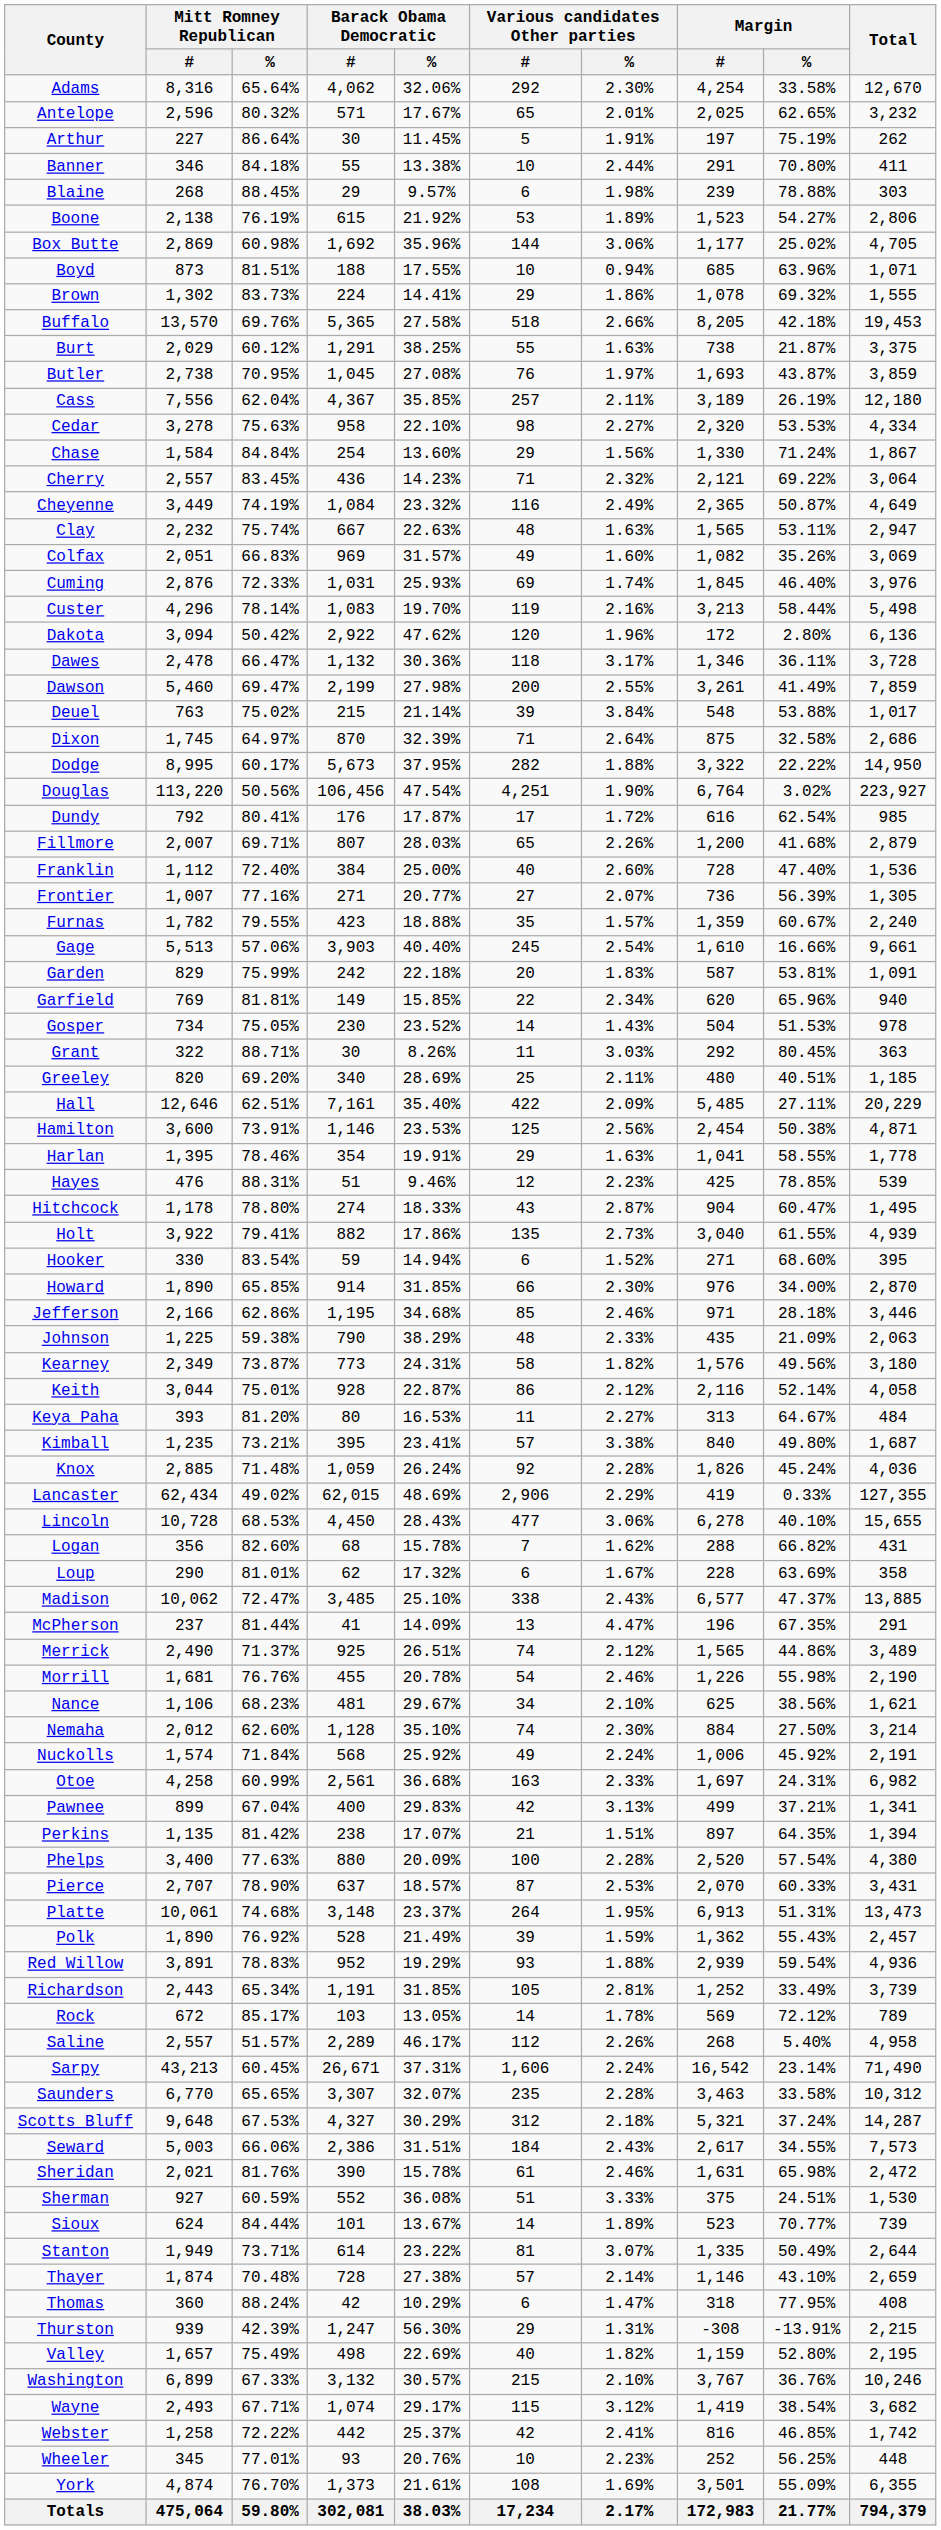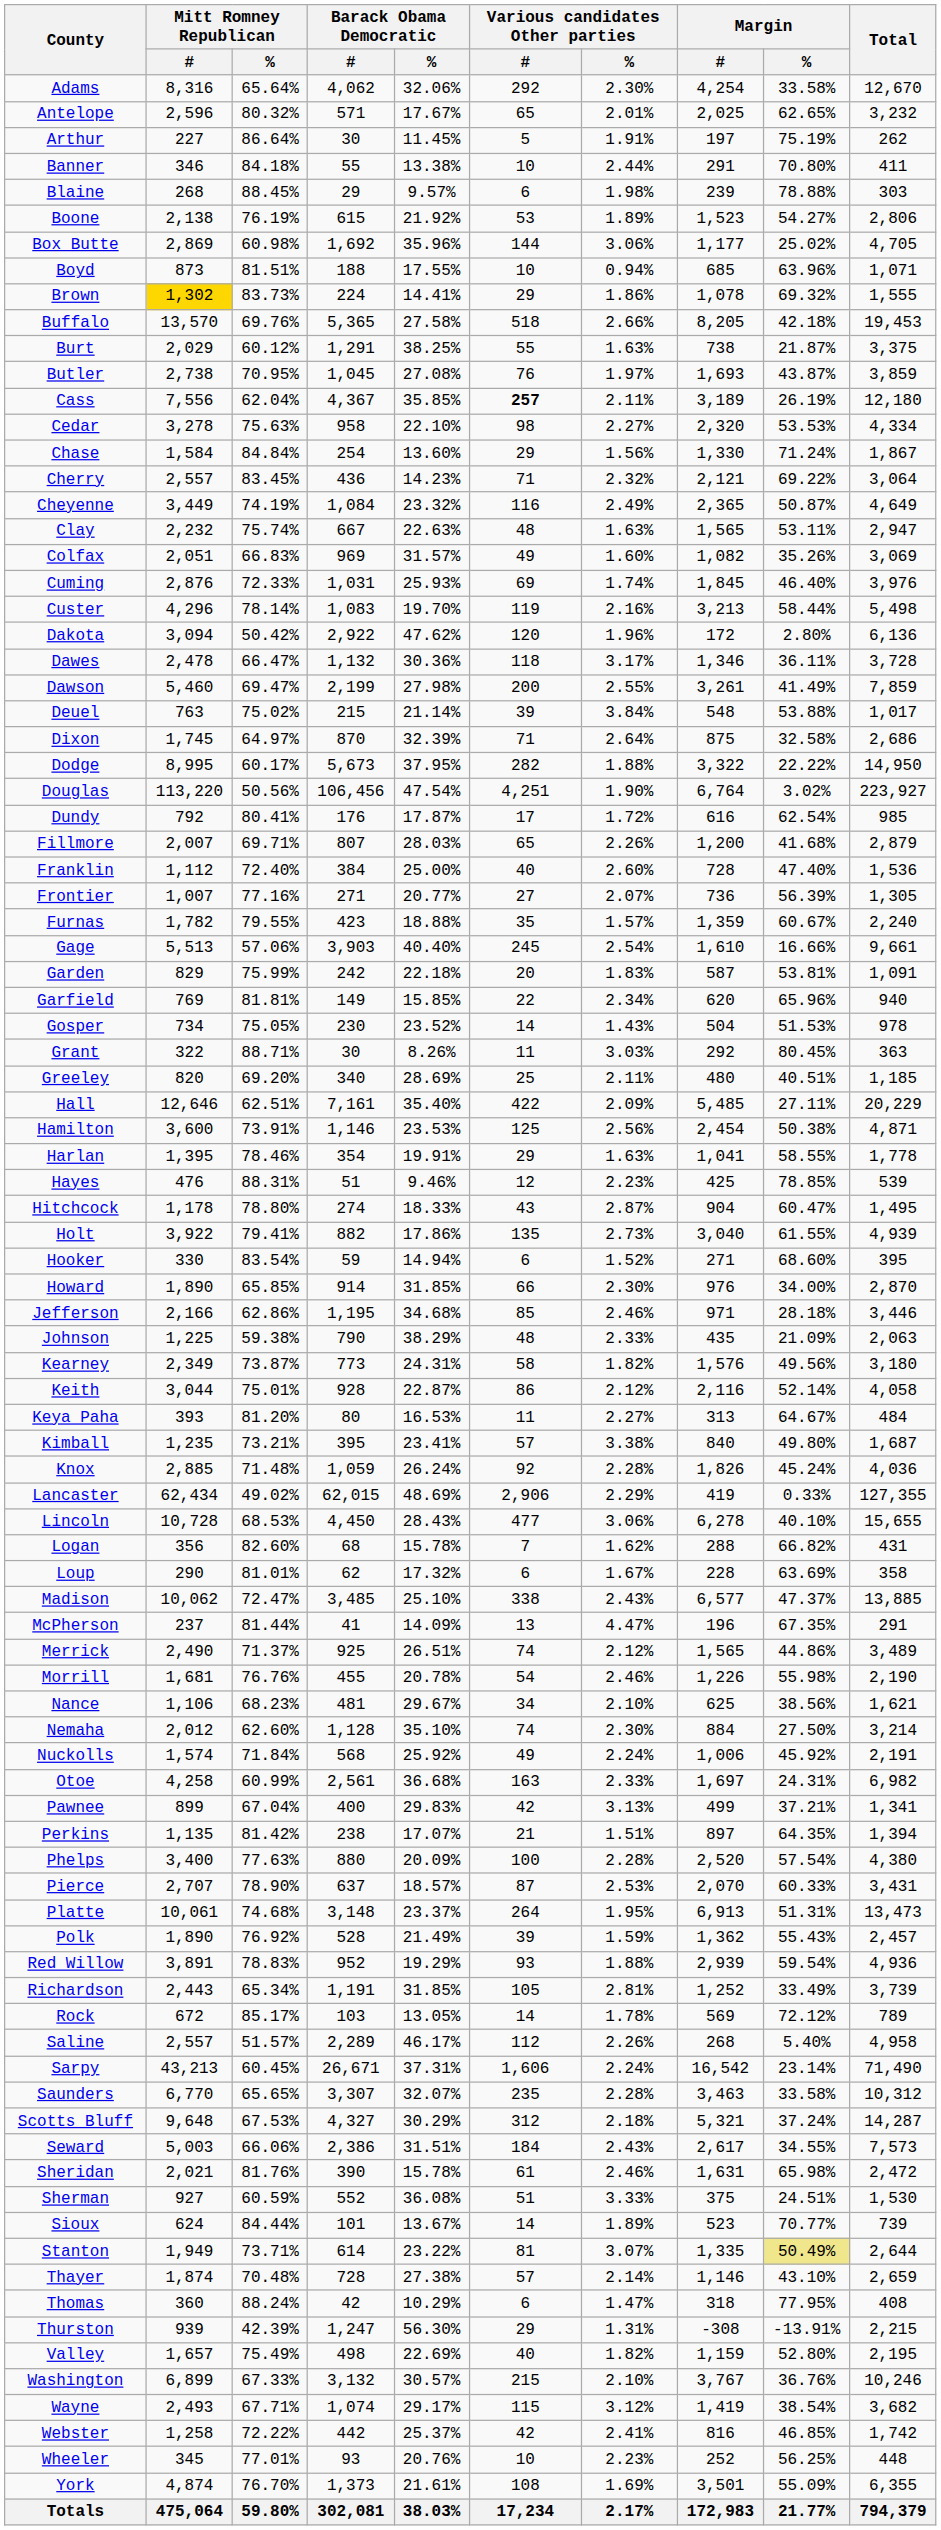(189, 297) no background -> (189, 297) gold background
(525, 401) normal -> (525, 401) bold
(807, 2251) no background -> (807, 2251) khaki background
